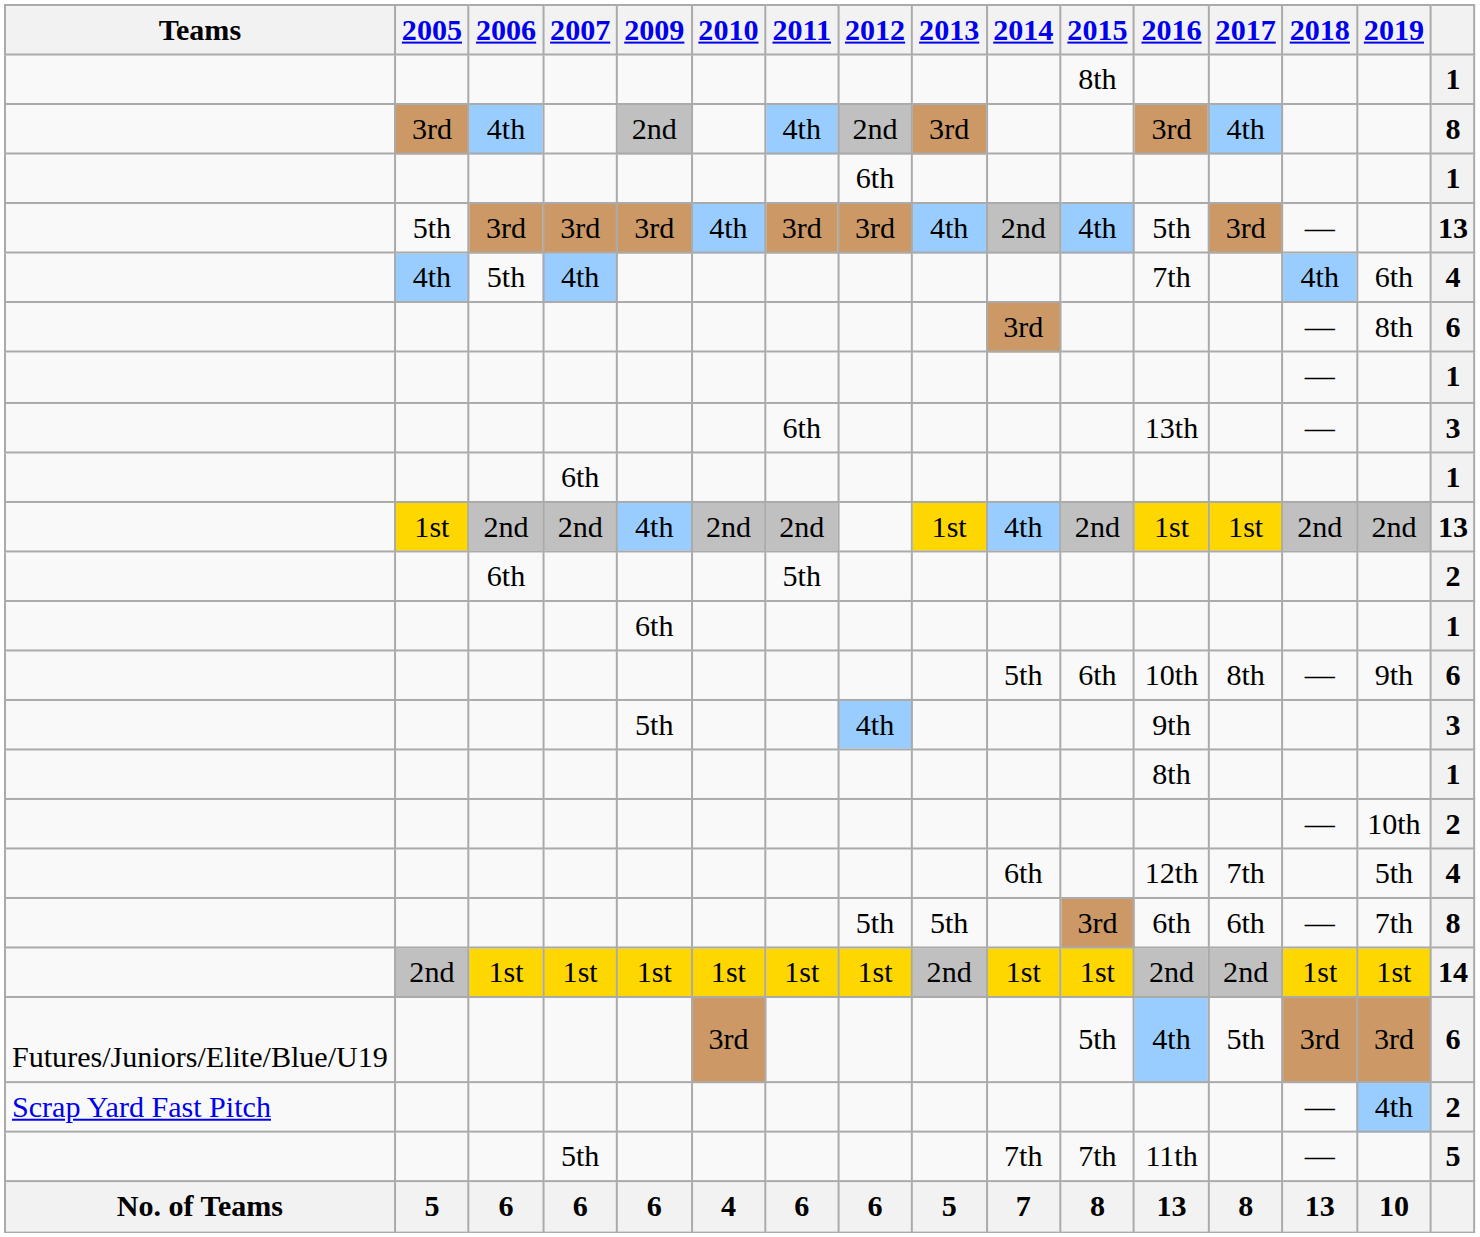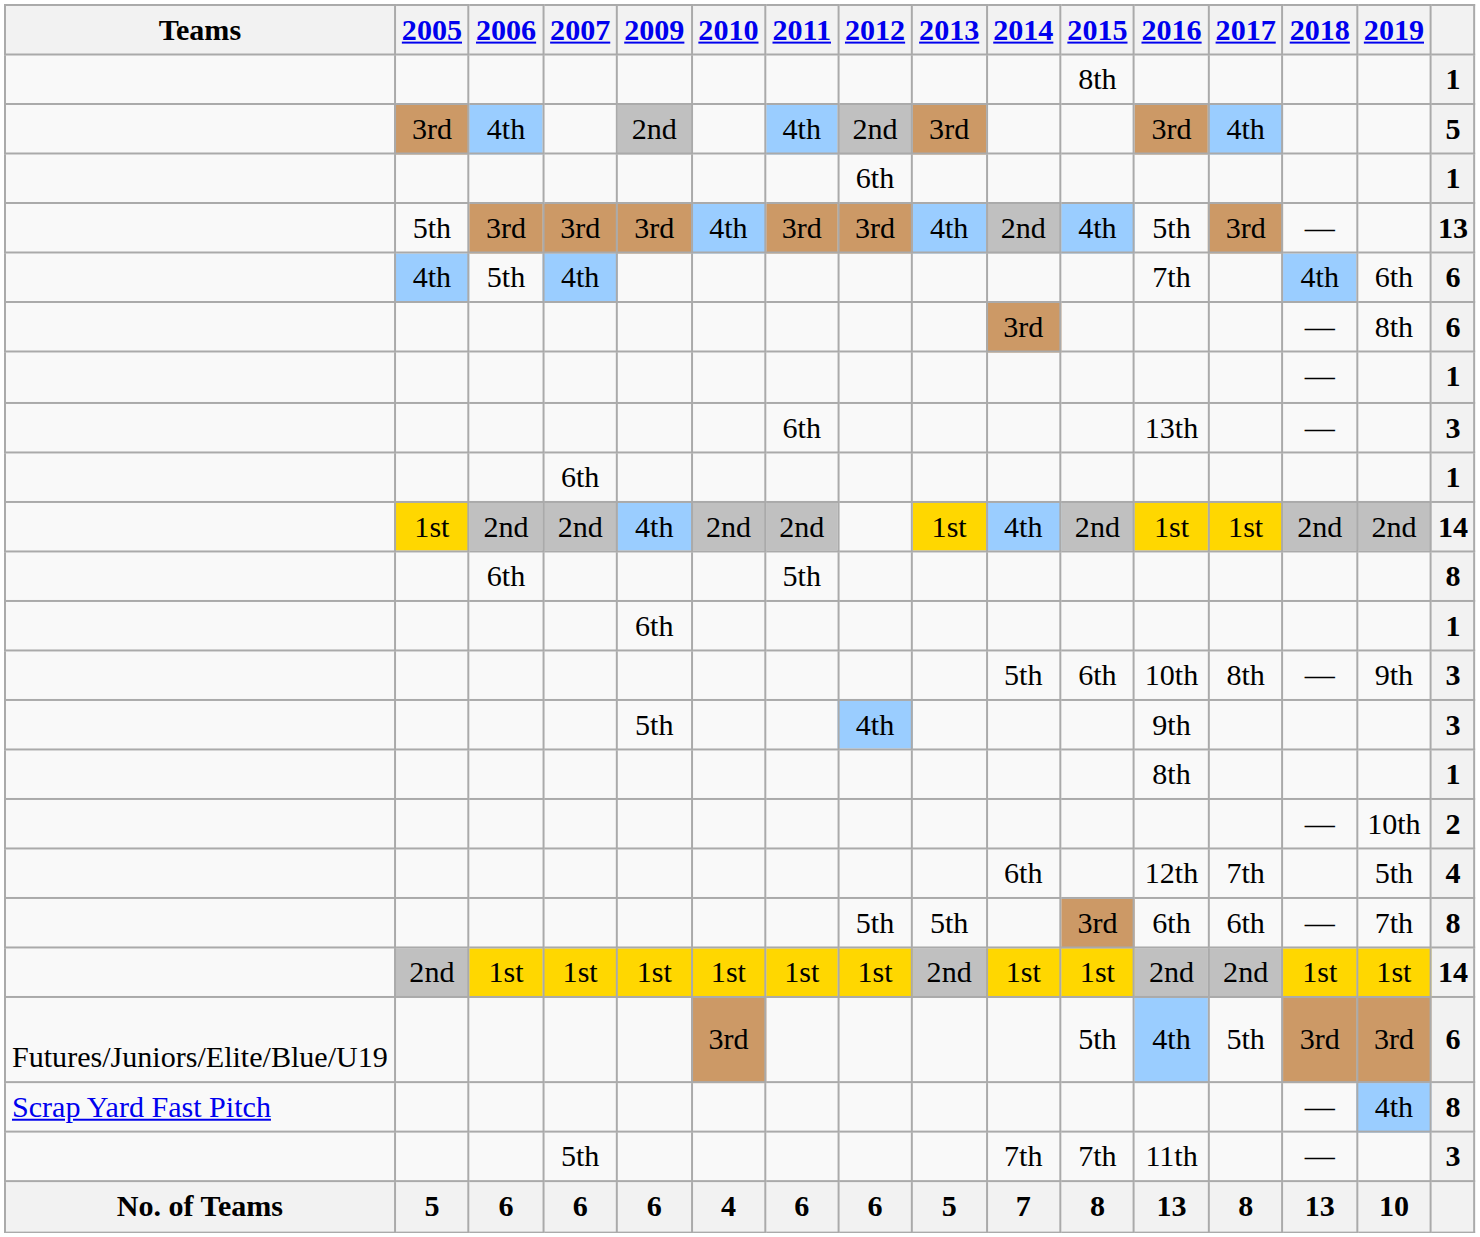(1453, 128) 8 -> (1453, 128) 5
(1453, 277) 4 -> (1453, 277) 6
(1453, 525) 13 -> (1453, 525) 14
(1453, 575) 2 -> (1453, 575) 8
(1453, 674) 6 -> (1453, 674) 3
(1453, 1107) 2 -> (1453, 1107) 8
(1453, 1156) 5 -> (1453, 1156) 3
